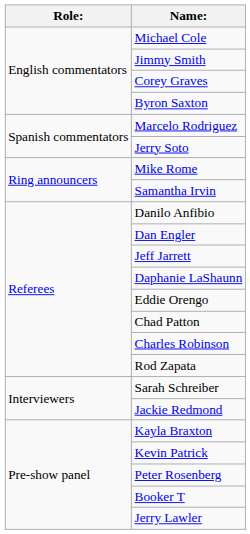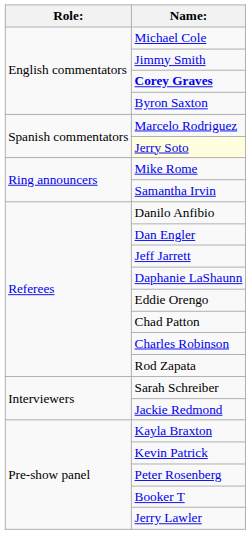(171, 81) normal -> (174, 81) bold
(162, 147) no background -> (162, 147) lightyellow background
